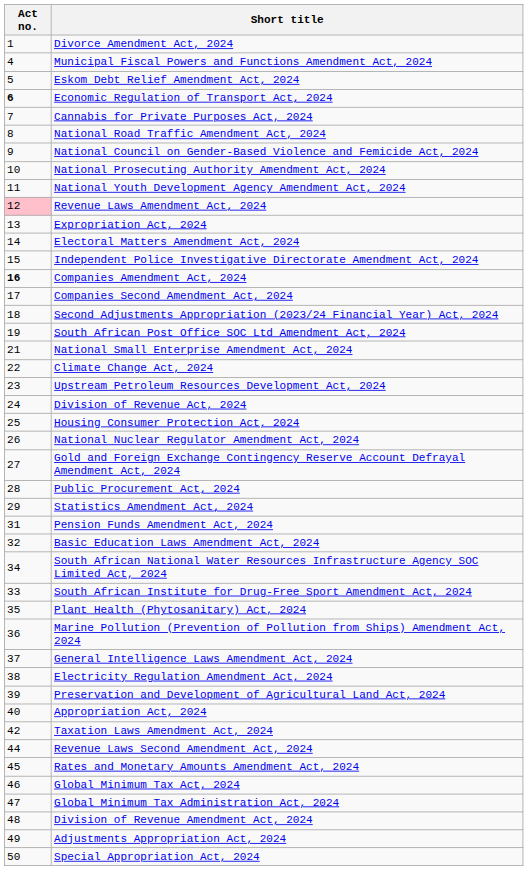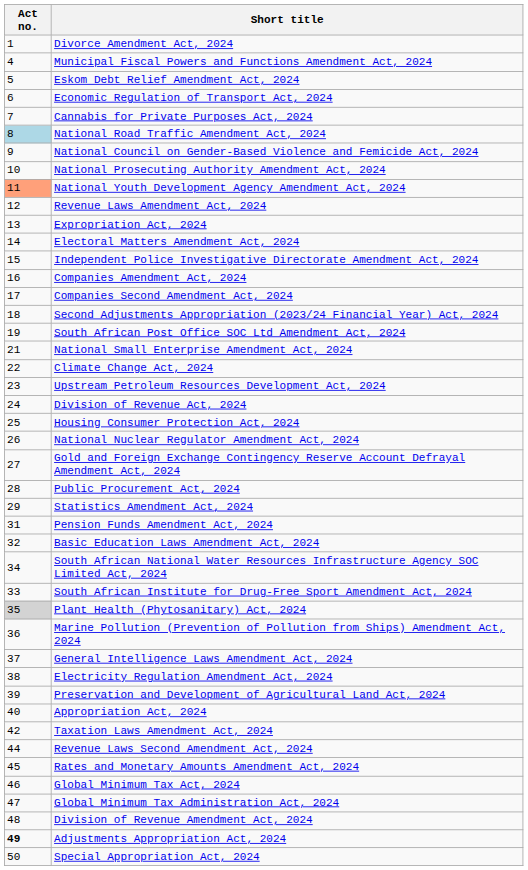(10, 98) bold -> (10, 98) normal
(10, 134) no background -> (10, 134) lightblue background
(14, 188) no background -> (14, 188) lightsalmon background
(14, 206) pink background -> (14, 206) no background
(14, 278) bold -> (14, 278) normal
(14, 610) no background -> (14, 610) lightgrey background
(14, 839) normal -> (14, 839) bold
